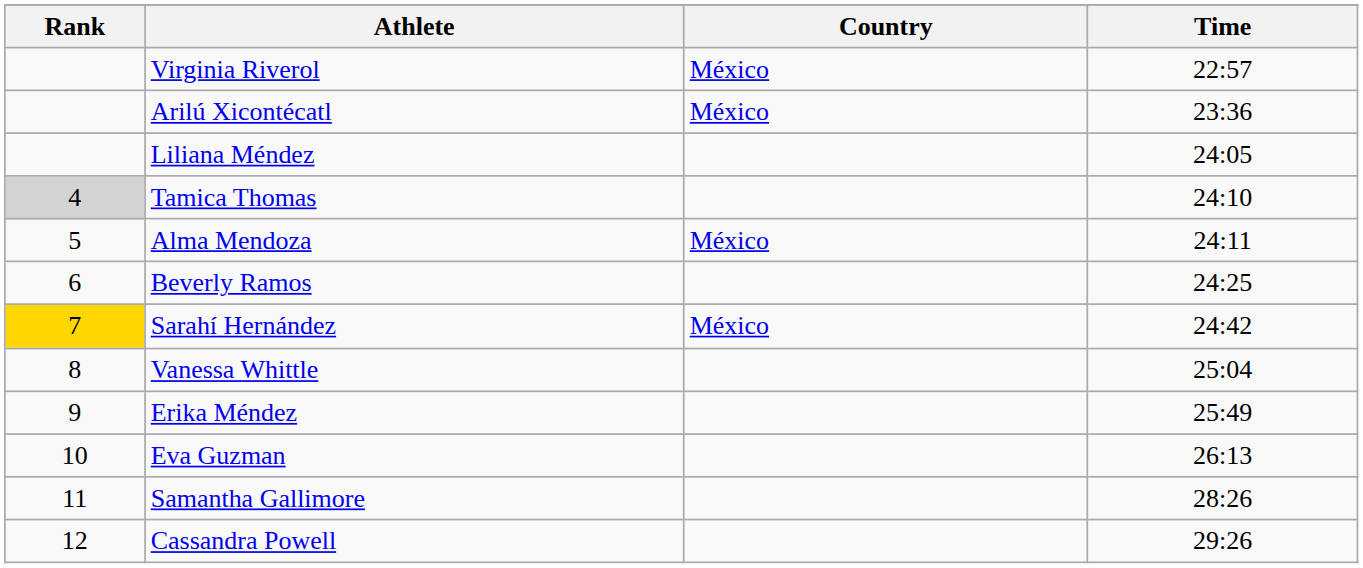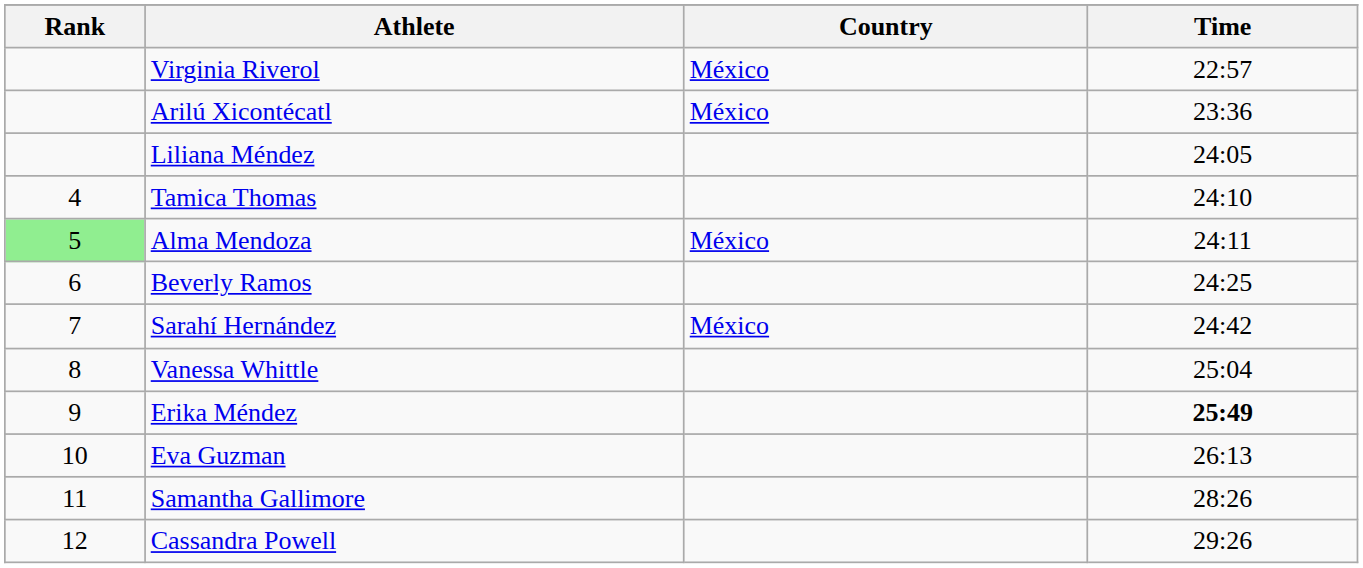(75, 197) lightgrey background -> (75, 197) no background
(75, 240) no background -> (75, 240) lightgreen background
(75, 326) gold background -> (75, 326) no background
(1223, 411) normal -> (1223, 411) bold
